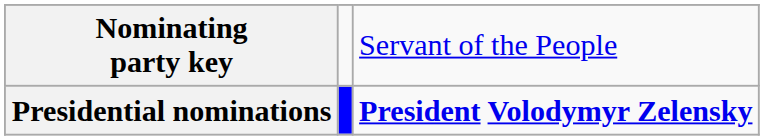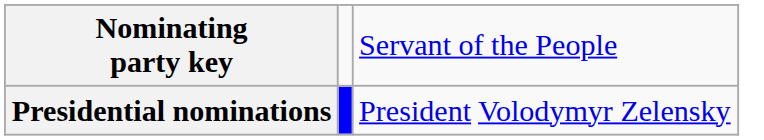(556, 109) bold -> (545, 109) normal
